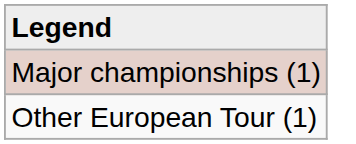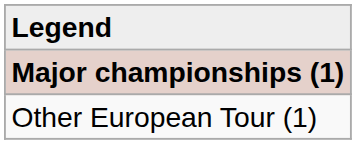(166, 72) normal -> (178, 72) bold
